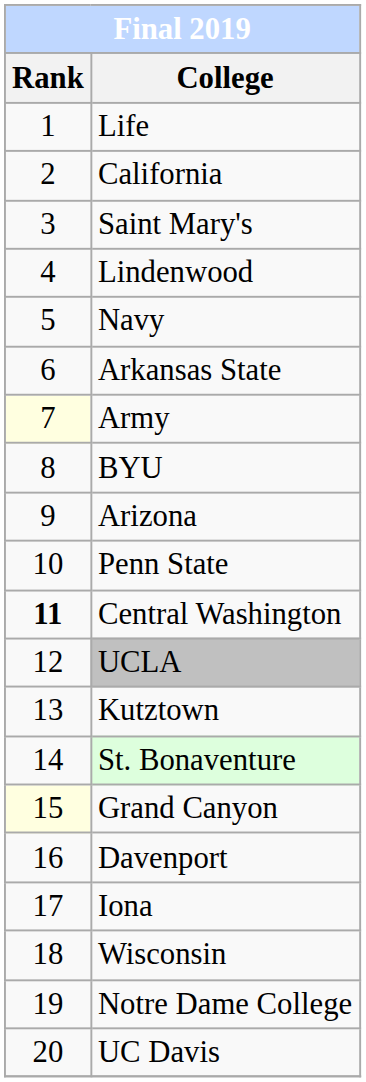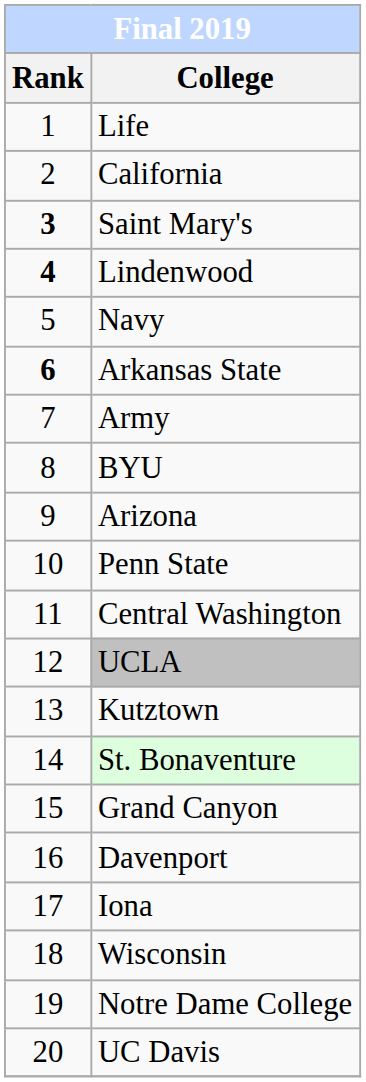(48, 223) normal -> (48, 223) bold
(48, 272) normal -> (48, 272) bold
(48, 369) normal -> (48, 369) bold
(48, 418) lightyellow background -> (48, 418) no background
(48, 613) bold -> (48, 613) normal
(48, 808) lightyellow background -> (48, 808) no background
